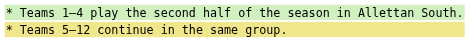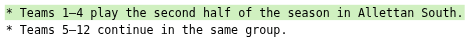(147, 30) khaki background -> (147, 30) no background
